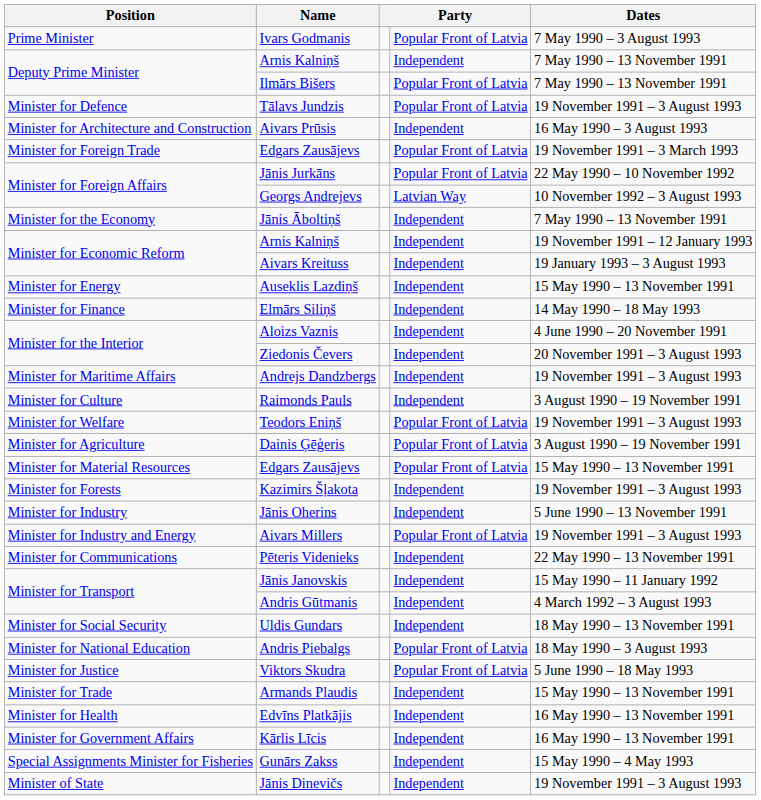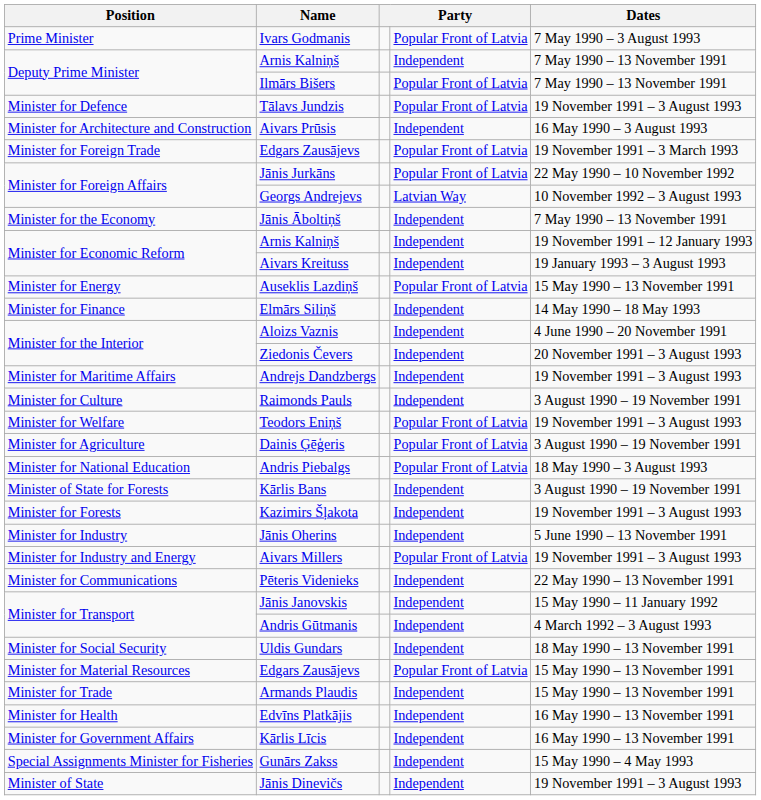(429, 286) Independent -> (461, 286) Popular Front of Latvia
rows swapped: (99, 467) <-> (99, 648)
+ row: (88, 490)
- row: (63, 670)
